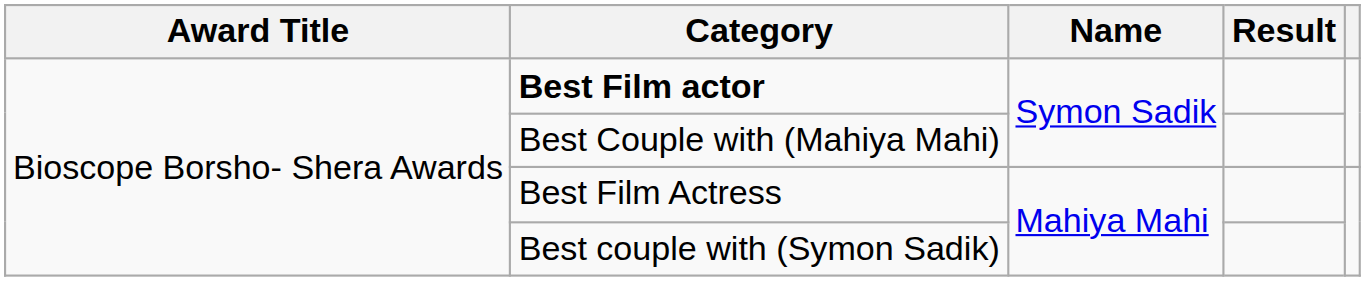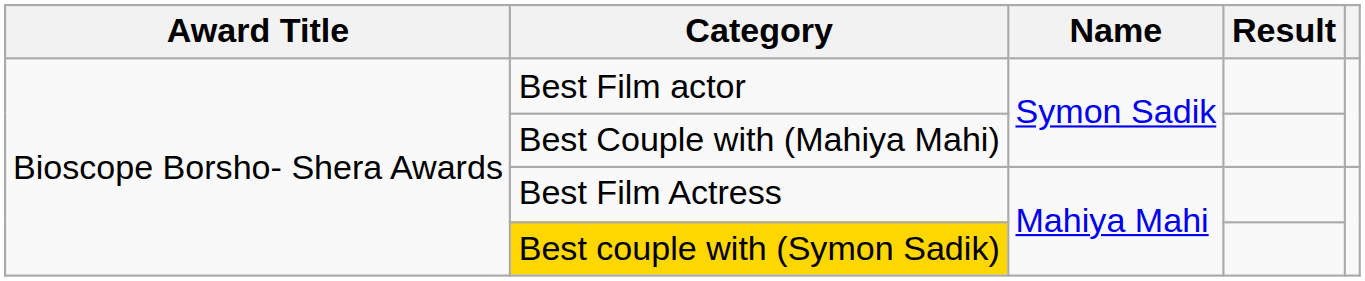(642, 85) bold -> (632, 85) normal
(759, 247) no background -> (759, 247) gold background
